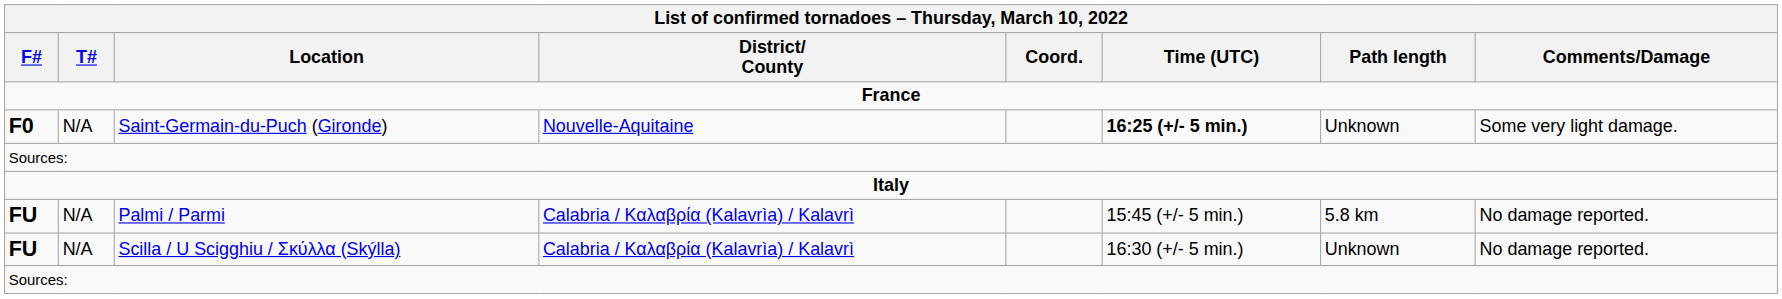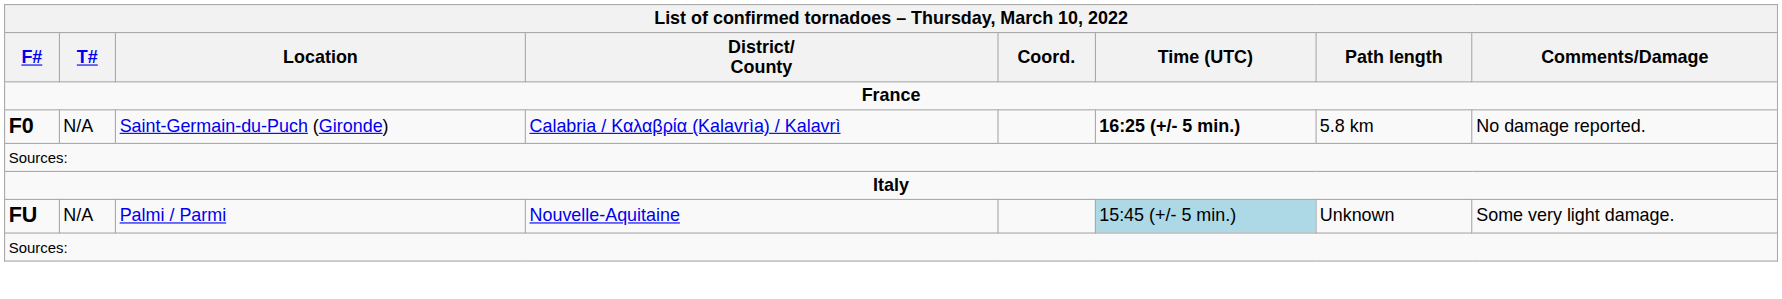(618, 126) Nouvelle-Aquitaine -> (685, 126) Calabria / Καλαβρία (Kalavrìa) / Kalavrì
(1362, 126) Unknown -> (1347, 126) 5.8 km
(1579, 126) Some very light damage. -> (1561, 126) No damage reported.
(698, 216) Calabria / Καλαβρία (Kalavrìa) / Kalavrì -> (605, 216) Nouvelle-Aquitaine
(1175, 216) no background -> (1168, 216) lightblue background
(1352, 216) 5.8 km -> (1357, 216) Unknown
(1564, 216) No damage reported. -> (1575, 216) Some very light damage.
- row: (23, 249)
